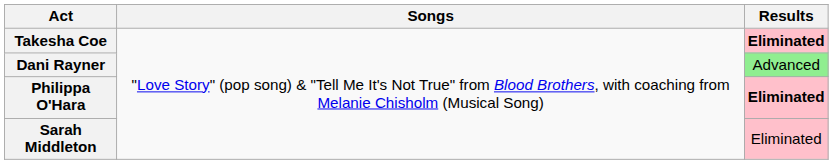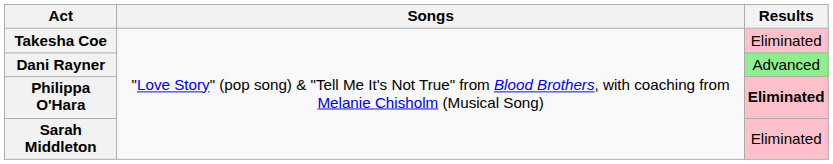(786, 40) bold -> (786, 40) normal
